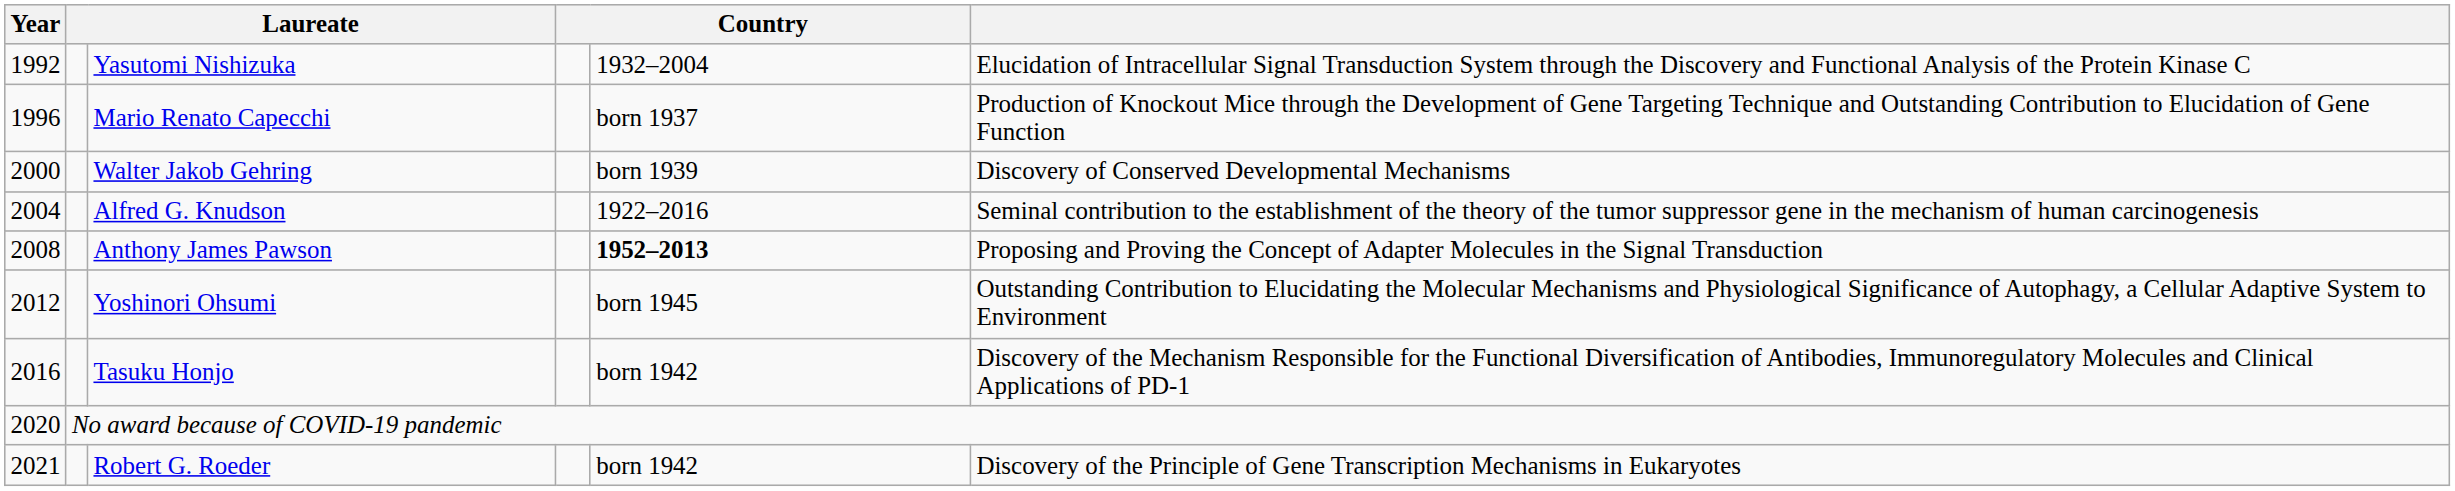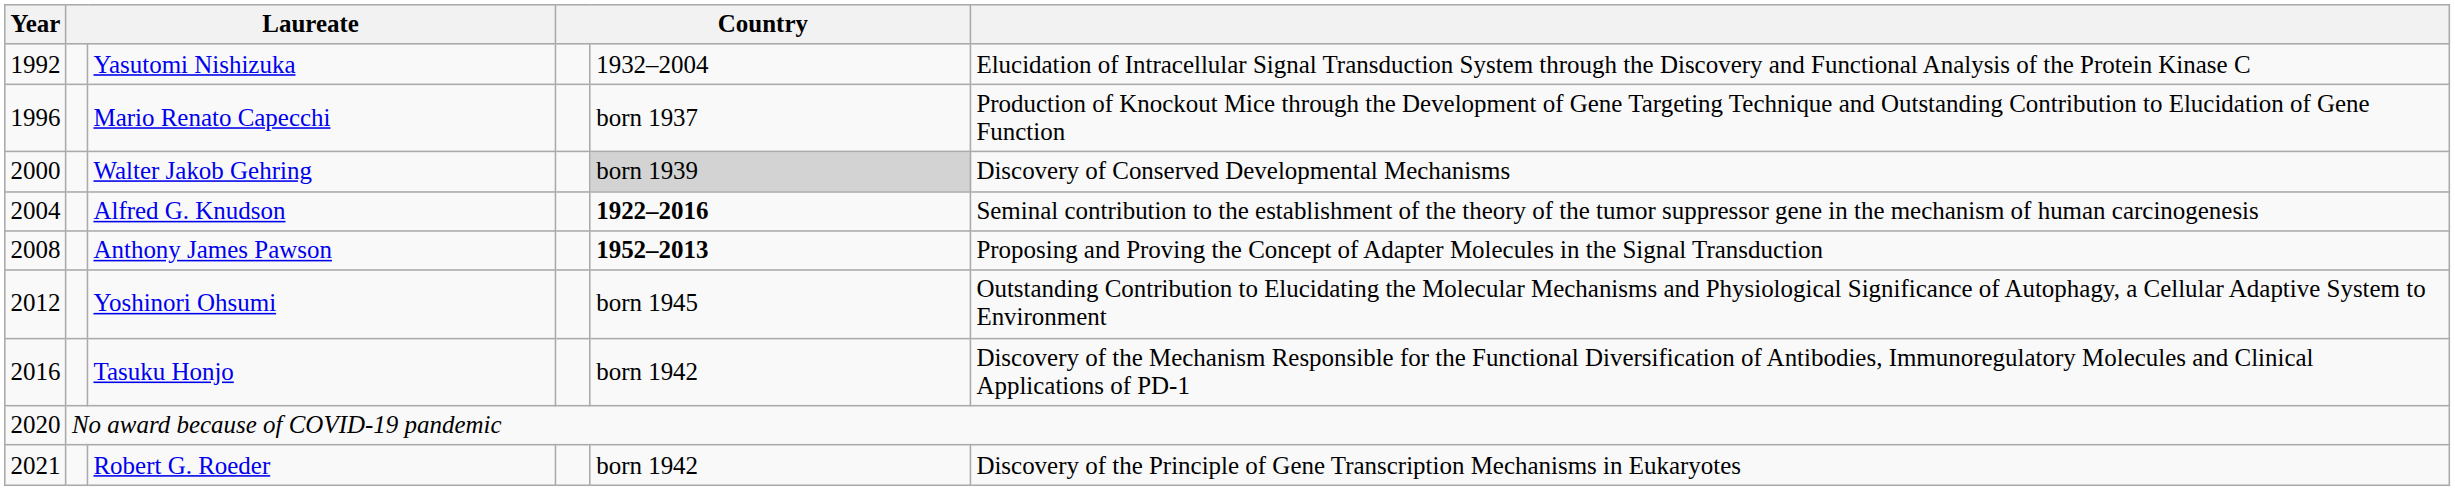(647, 171) no background -> (647, 171) lightgrey background
(652, 210) normal -> (652, 210) bold
